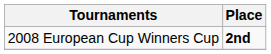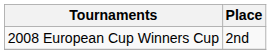(238, 37) bold -> (237, 37) normal
